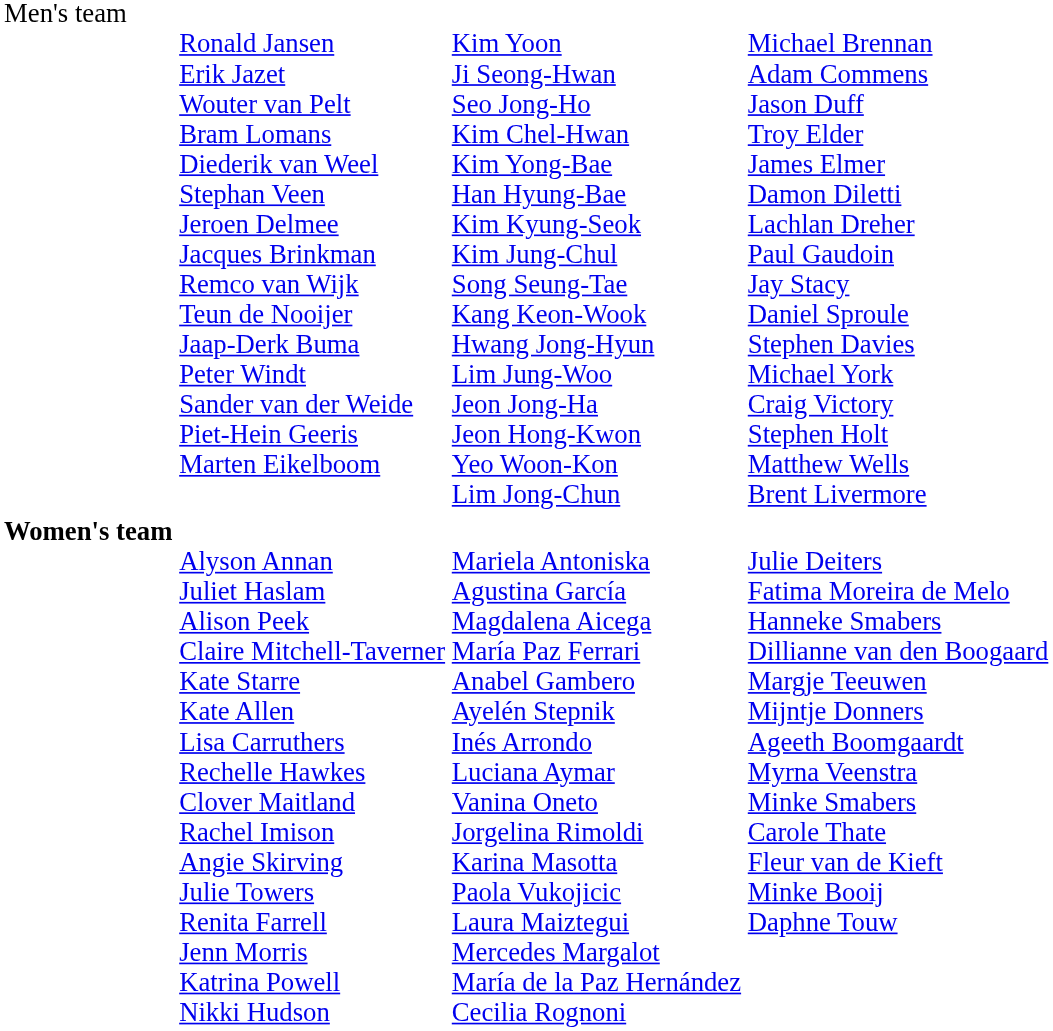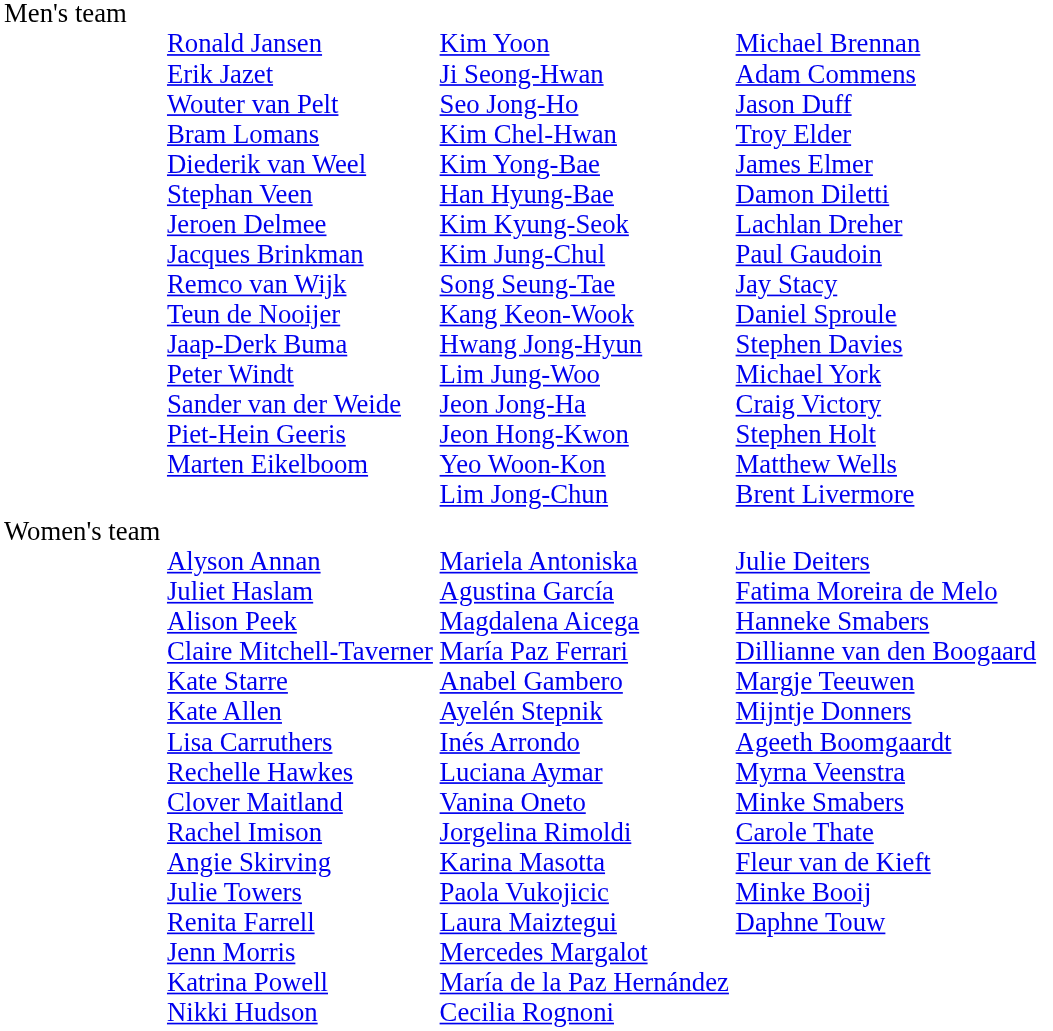(88, 531) bold -> (82, 531) normal
